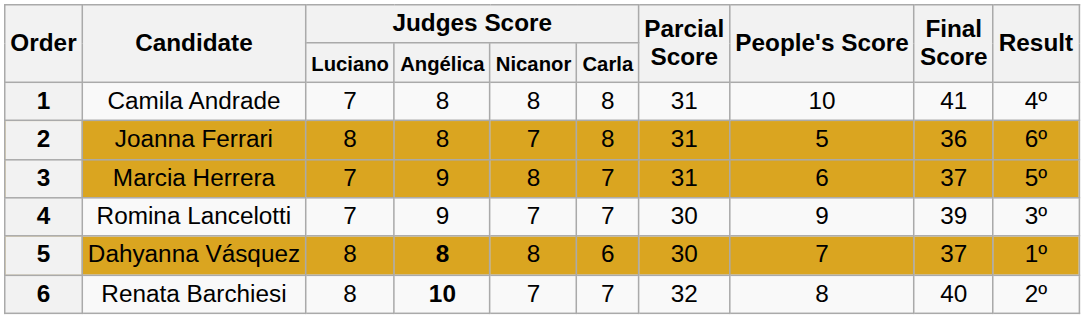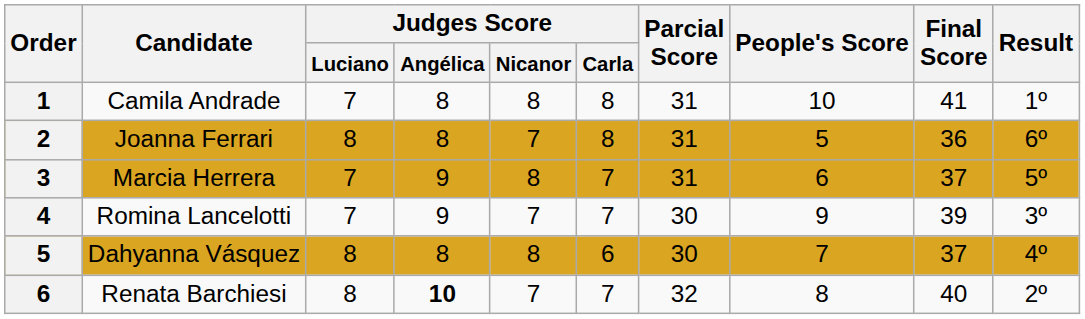(1036, 100) 4º -> (1036, 100) 1º
(442, 255) bold -> (442, 255) normal
(1036, 255) 1º -> (1036, 255) 4º
